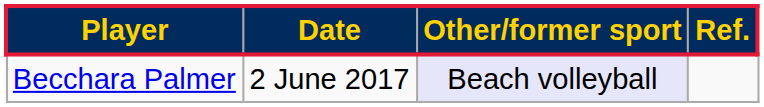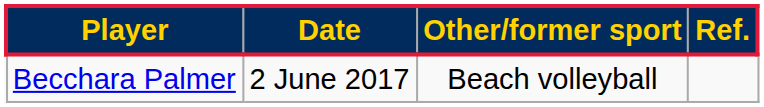(552, 78) lavender background -> (552, 78) no background
